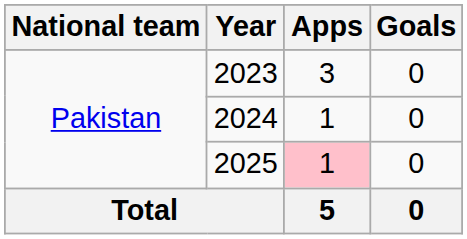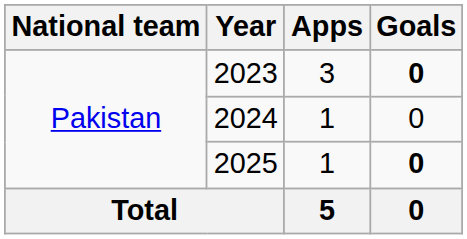(416, 73) normal -> (416, 73) bold
(327, 164) pink background -> (327, 164) no background
(416, 164) normal -> (416, 164) bold
